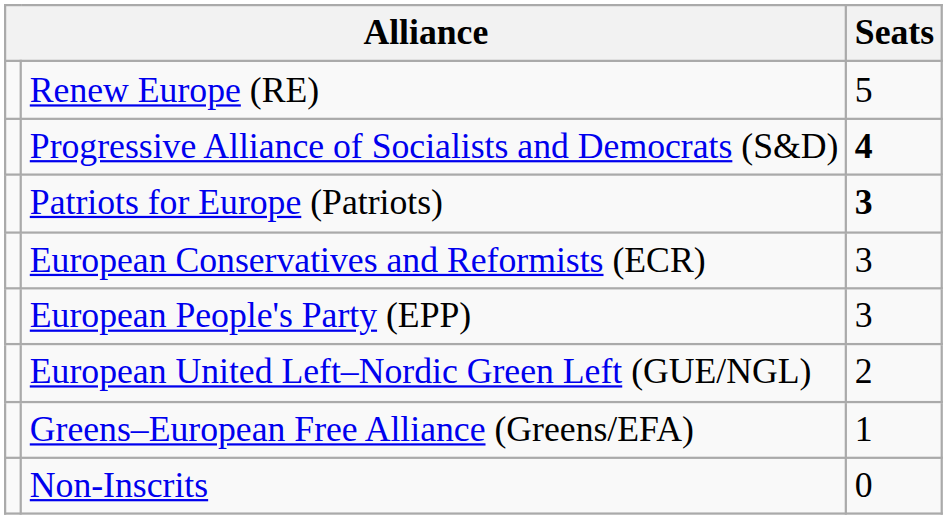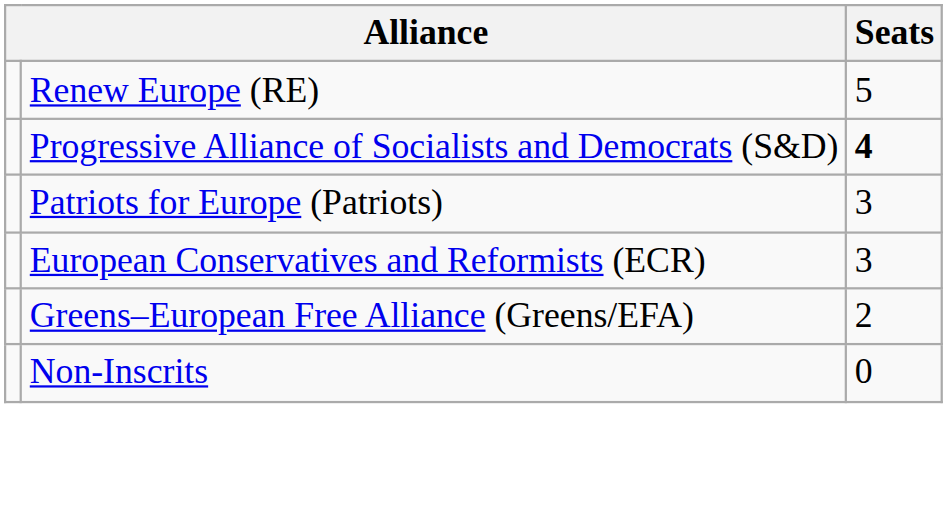(864, 202) bold -> (864, 202) normal
- row: (251, 315)
- row: (421, 372)
(864, 428) 1 -> (864, 315) 2
